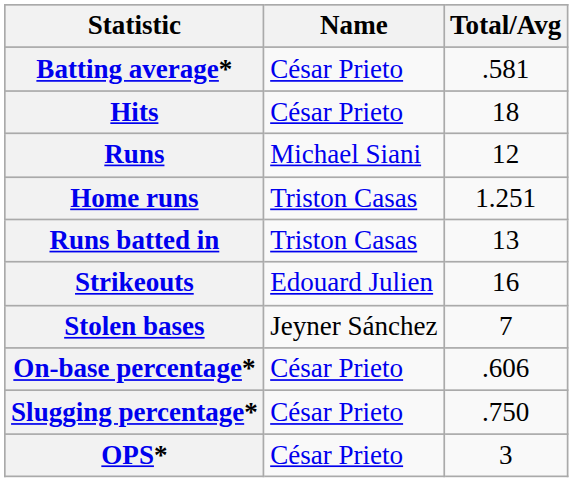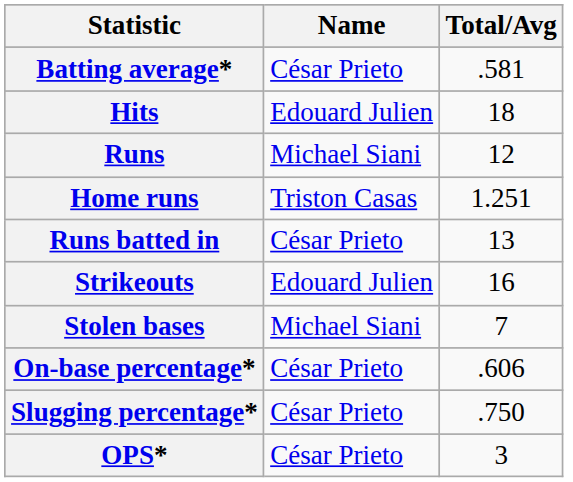(337, 111) César Prieto -> (352, 111) Edouard Julien
(344, 240) Triston Casas -> (337, 240) César Prieto
(354, 326) Jeyner Sánchez -> (346, 326) Michael Siani
